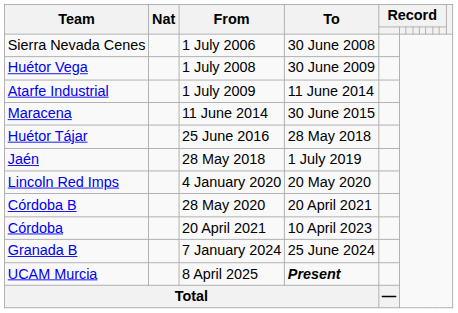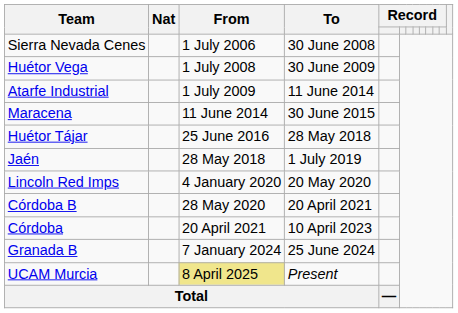(220, 273) no background -> (220, 273) khaki background
(314, 273) bold -> (313, 273) normal
